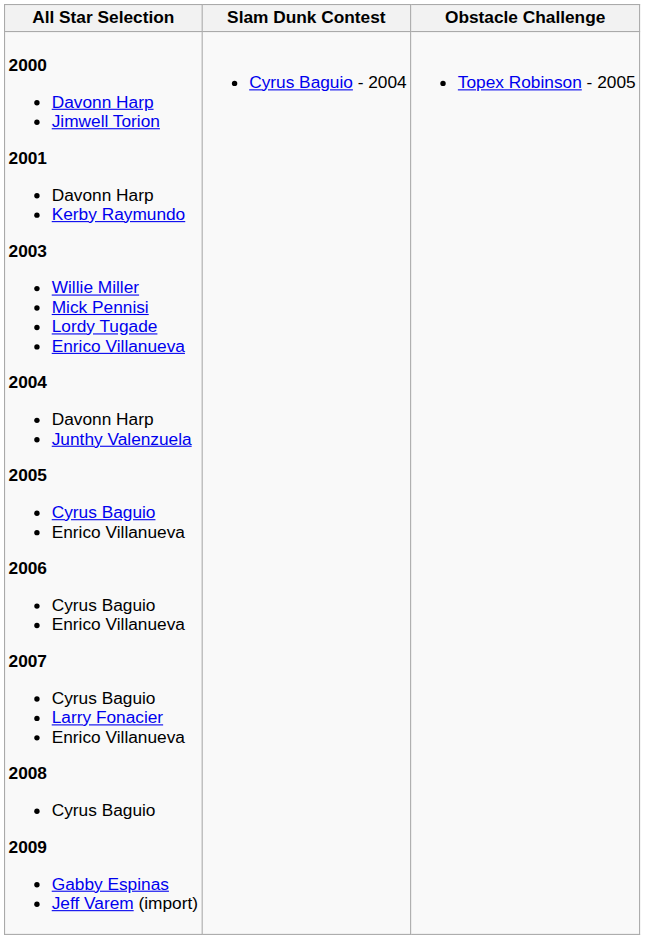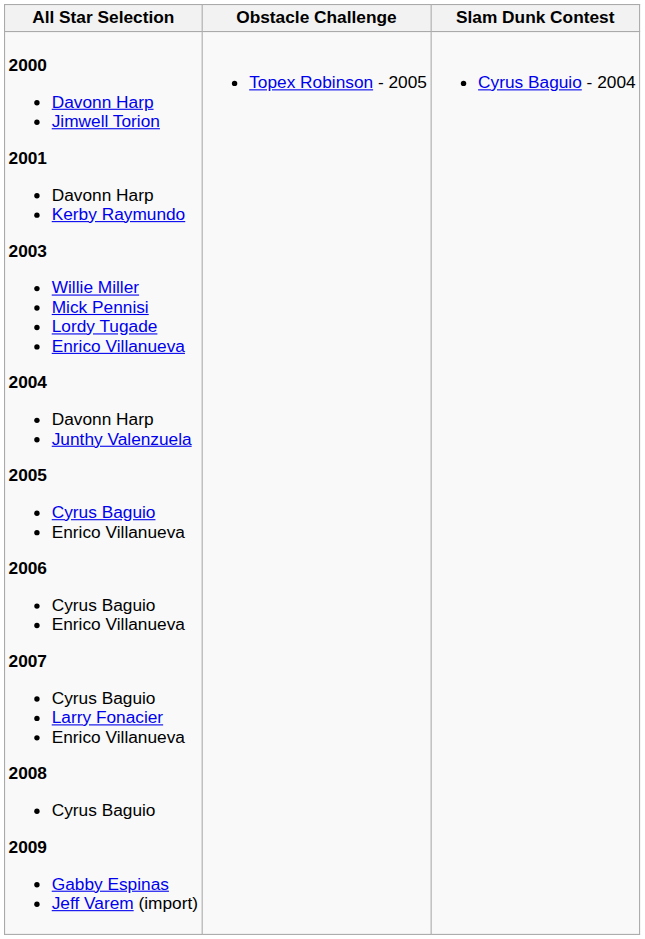columns swapped: (525, 18) <-> (306, 18)
